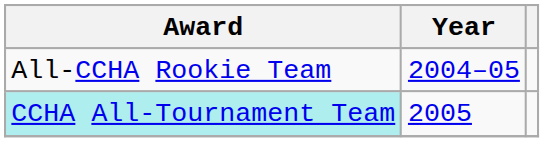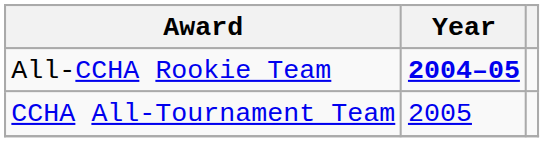(464, 70) normal -> (464, 70) bold
(203, 114) paleturquoise background -> (203, 114) no background
